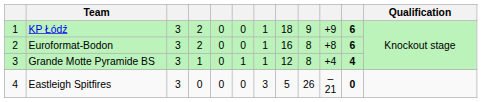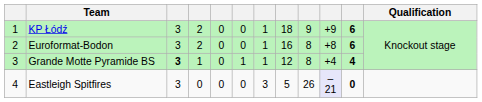(178, 62) normal -> (178, 62) bold
(330, 84) no background -> (330, 84) lavender background
